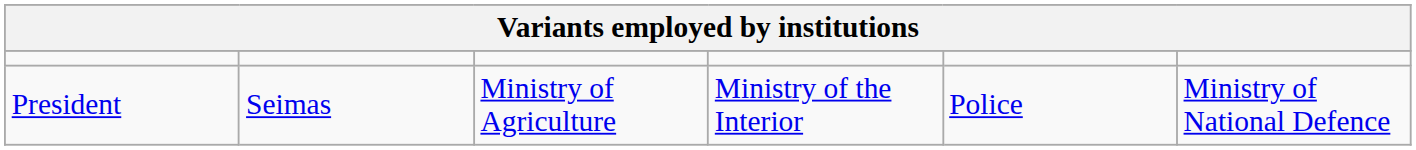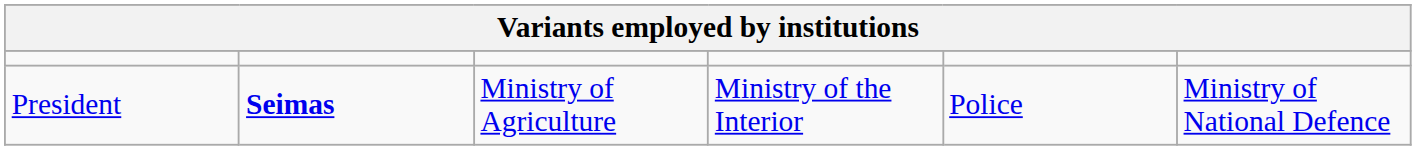(289, 104) normal -> (290, 104) bold
